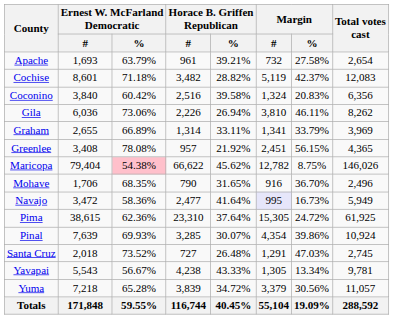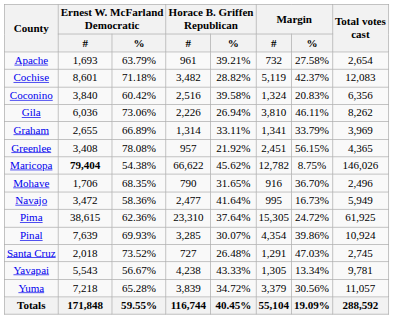(85, 165) normal -> (85, 165) bold
(139, 165) pink background -> (139, 165) no background
(274, 200) lavender background -> (274, 200) no background
